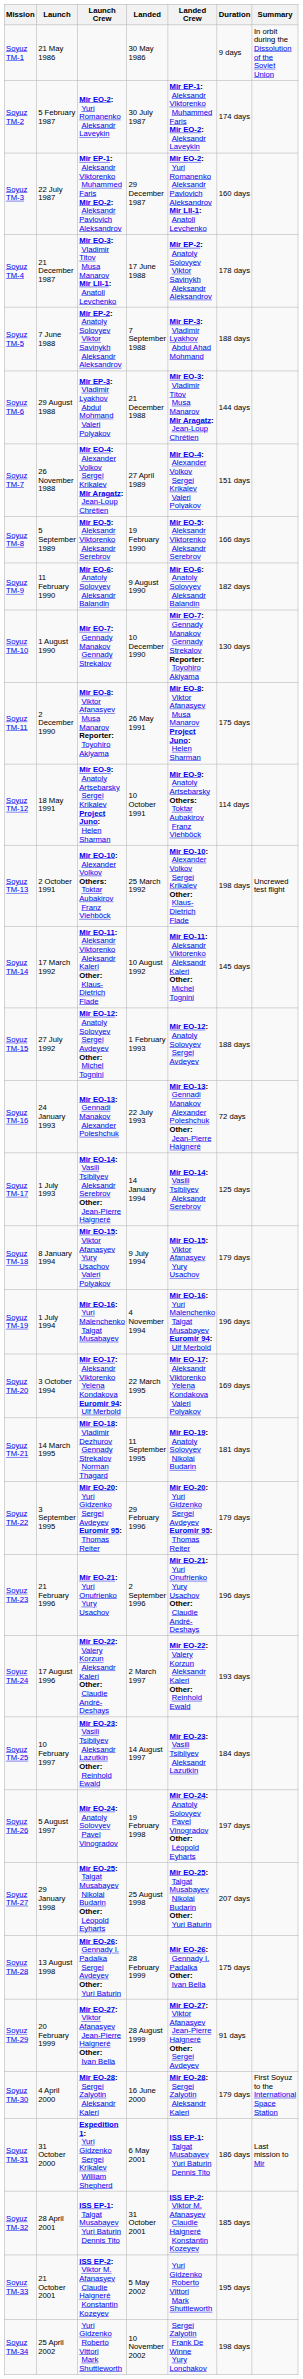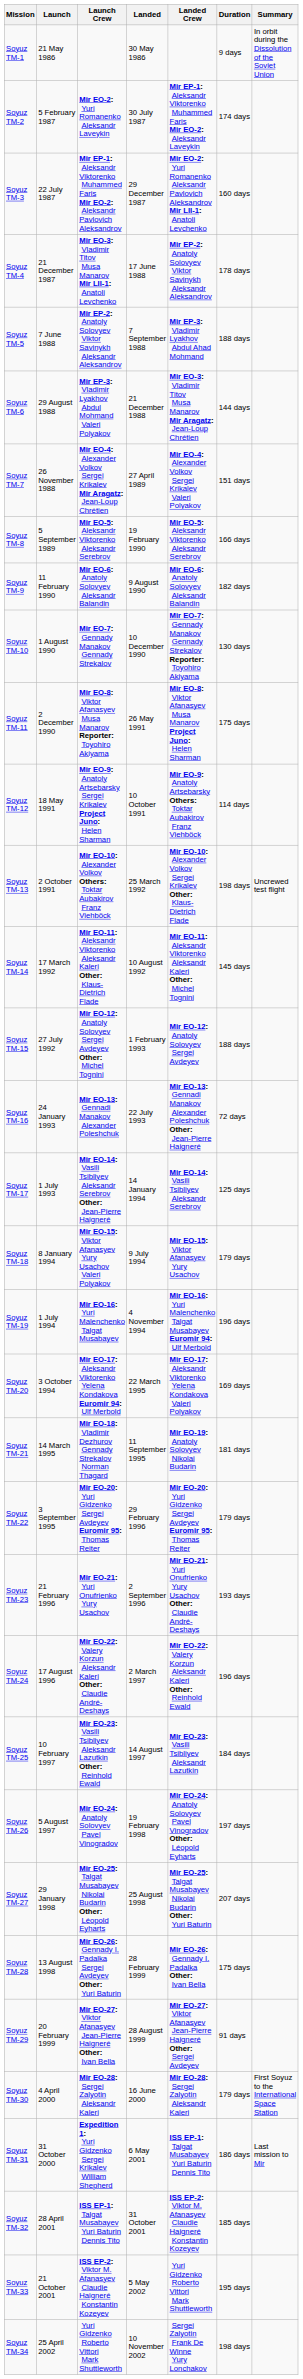(234, 1595) 196 days -> (234, 1595) 193 days
(234, 1676) 193 days -> (234, 1676) 196 days
